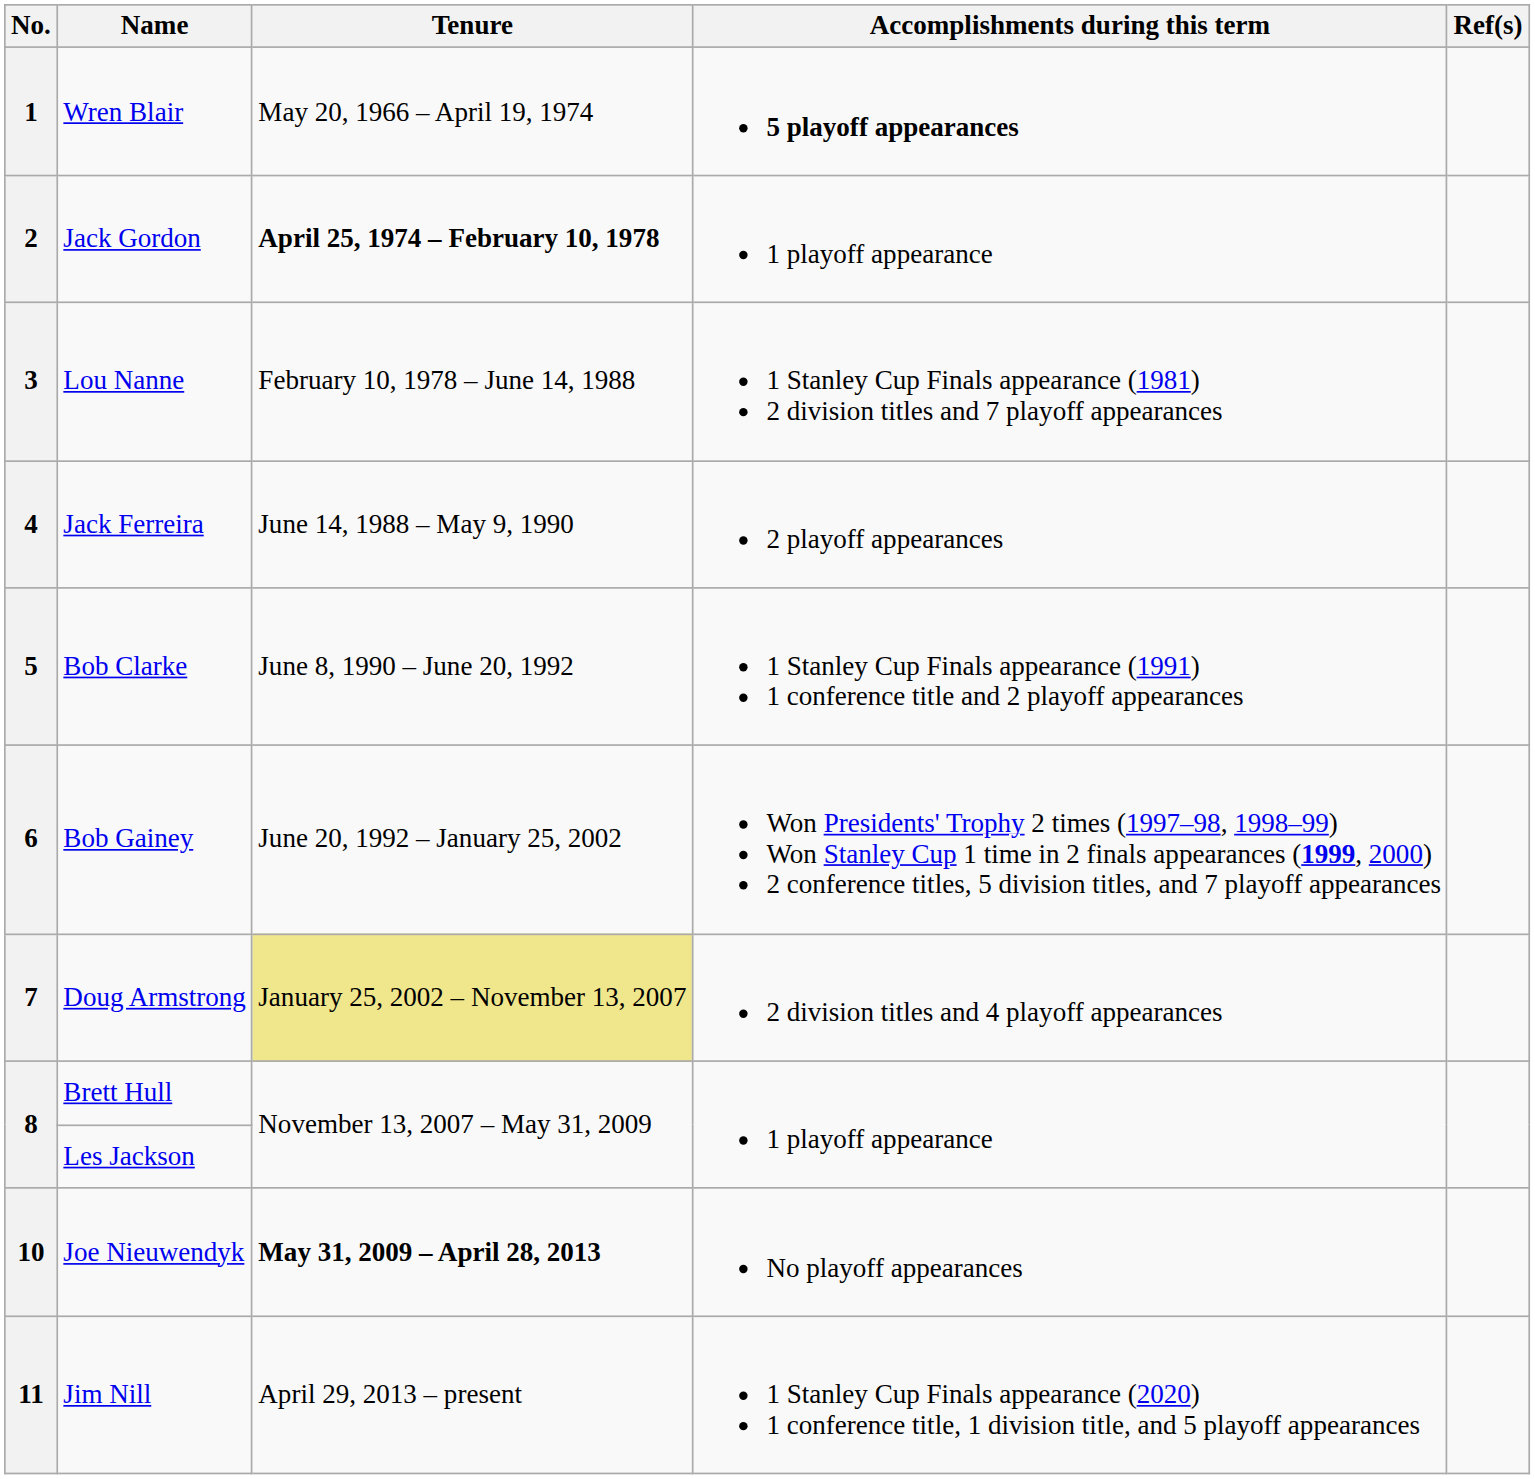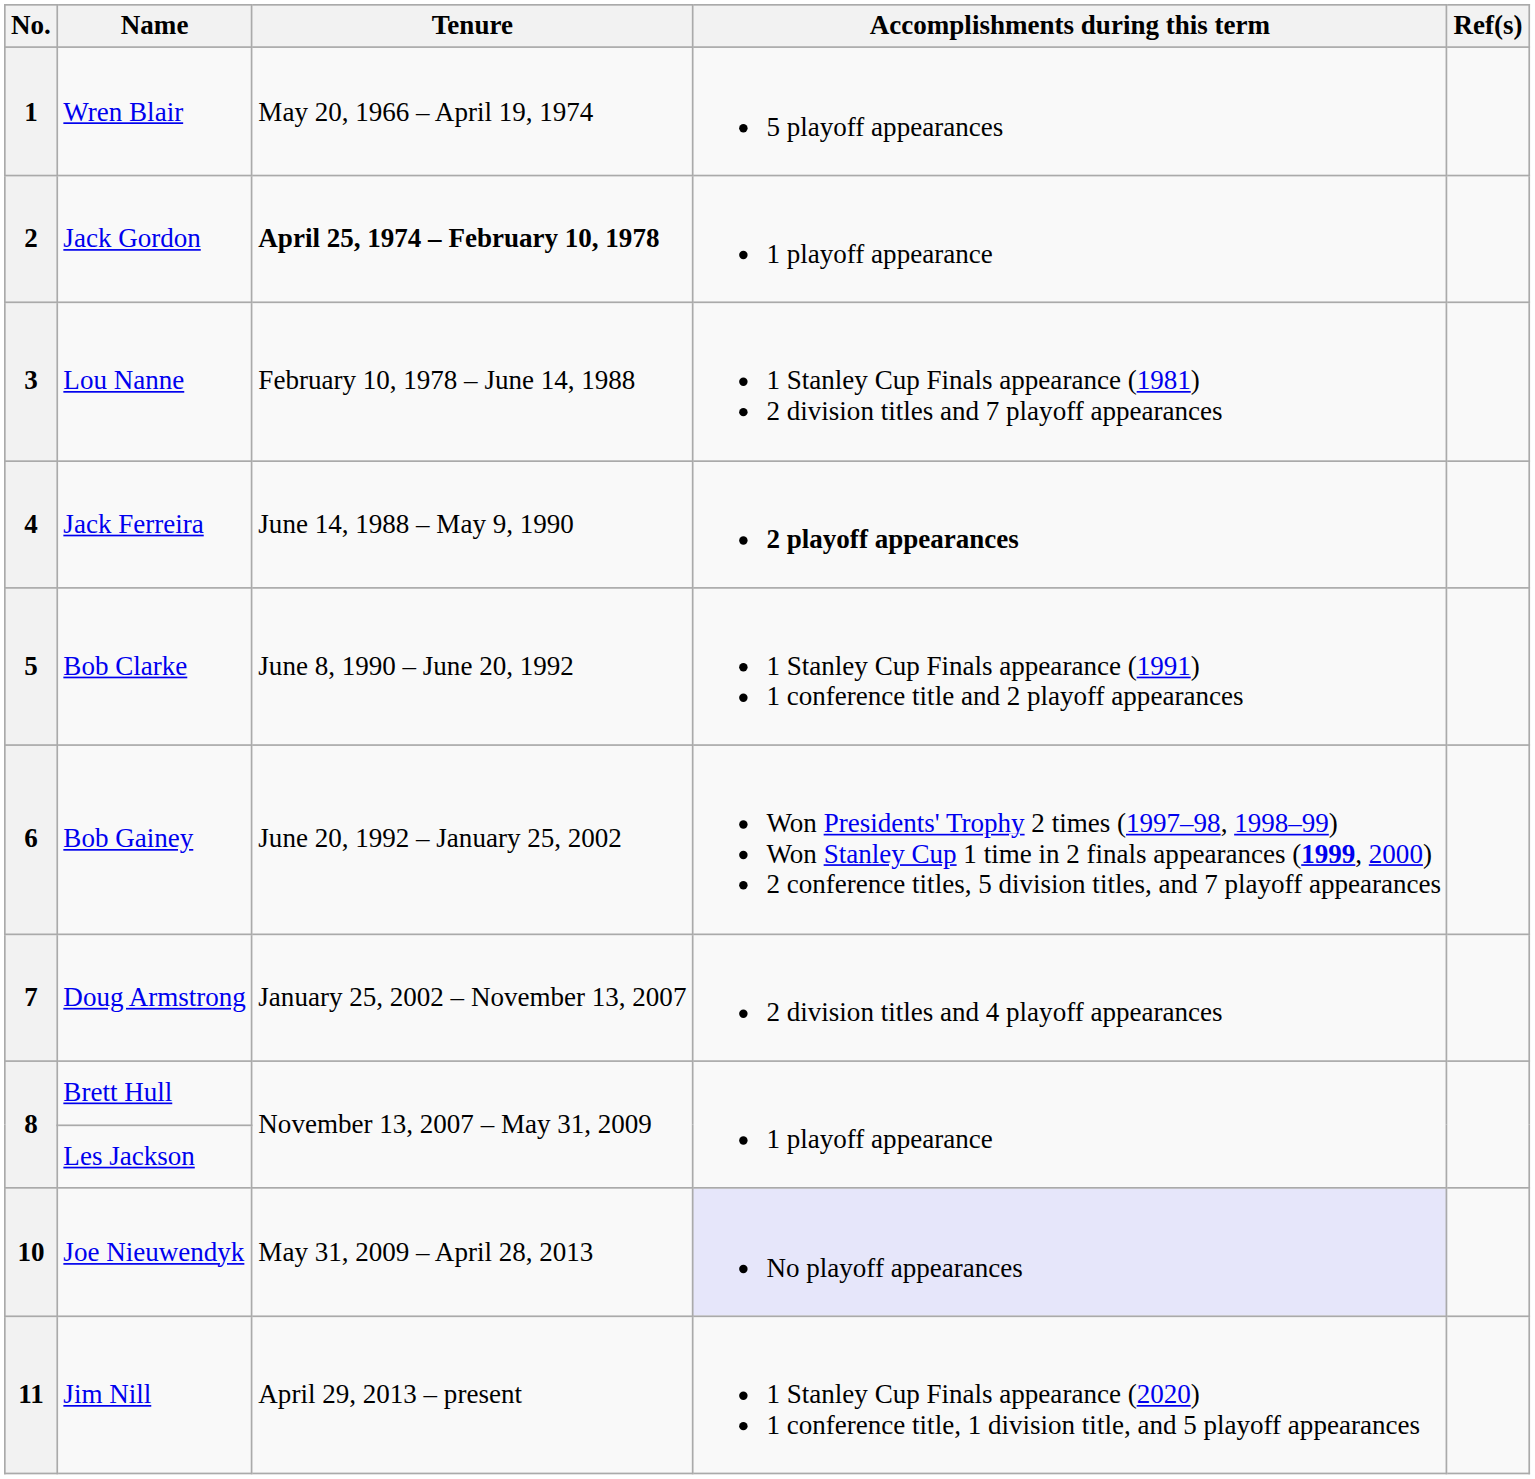(1070, 127) bold -> (1070, 127) normal
(1070, 539) normal -> (1070, 539) bold
(472, 997) khaki background -> (472, 997) no background
(430, 1251) bold -> (426, 1251) normal
(1070, 1267) no background -> (1070, 1267) lavender background
